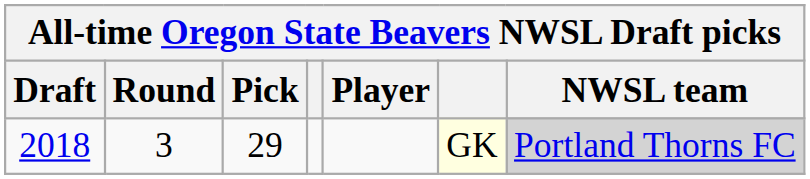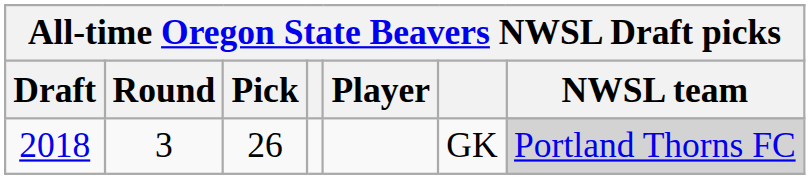(265, 145) 29 -> (265, 145) 26
(472, 145) lightyellow background -> (472, 145) no background
